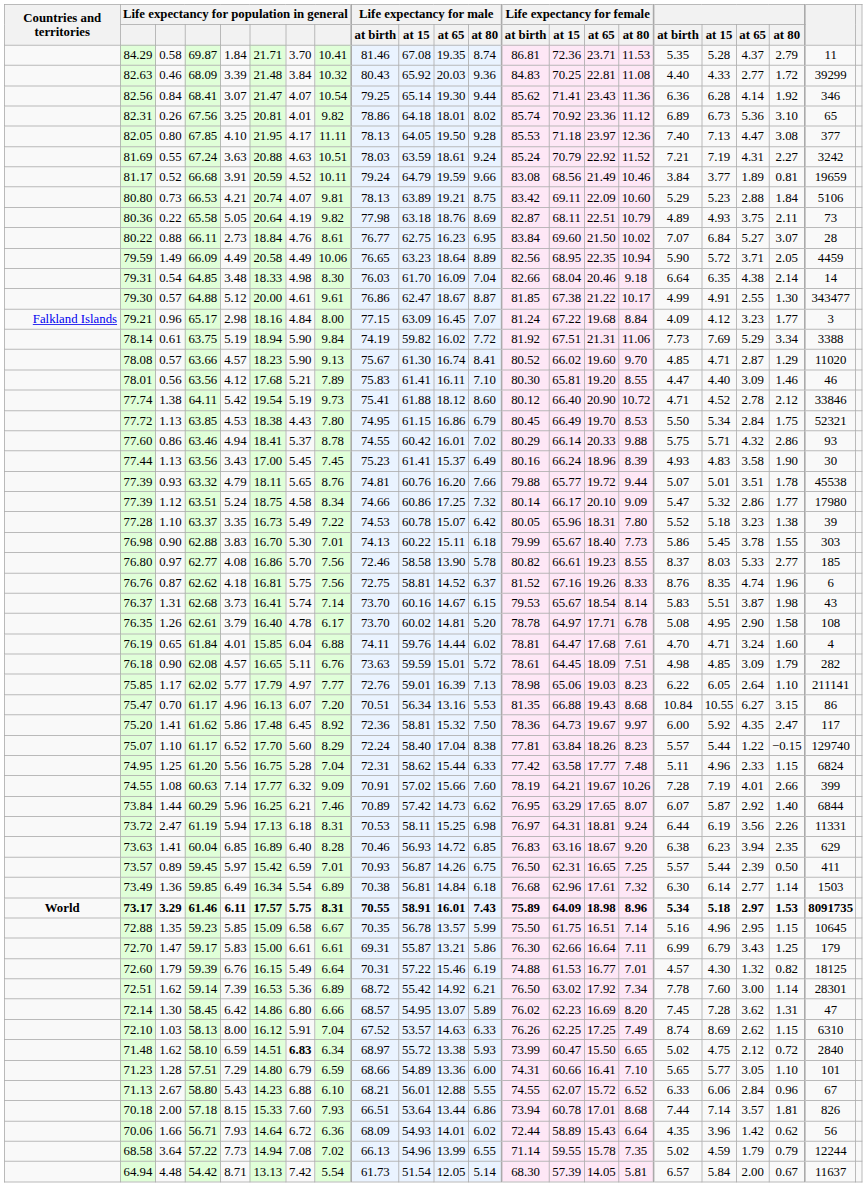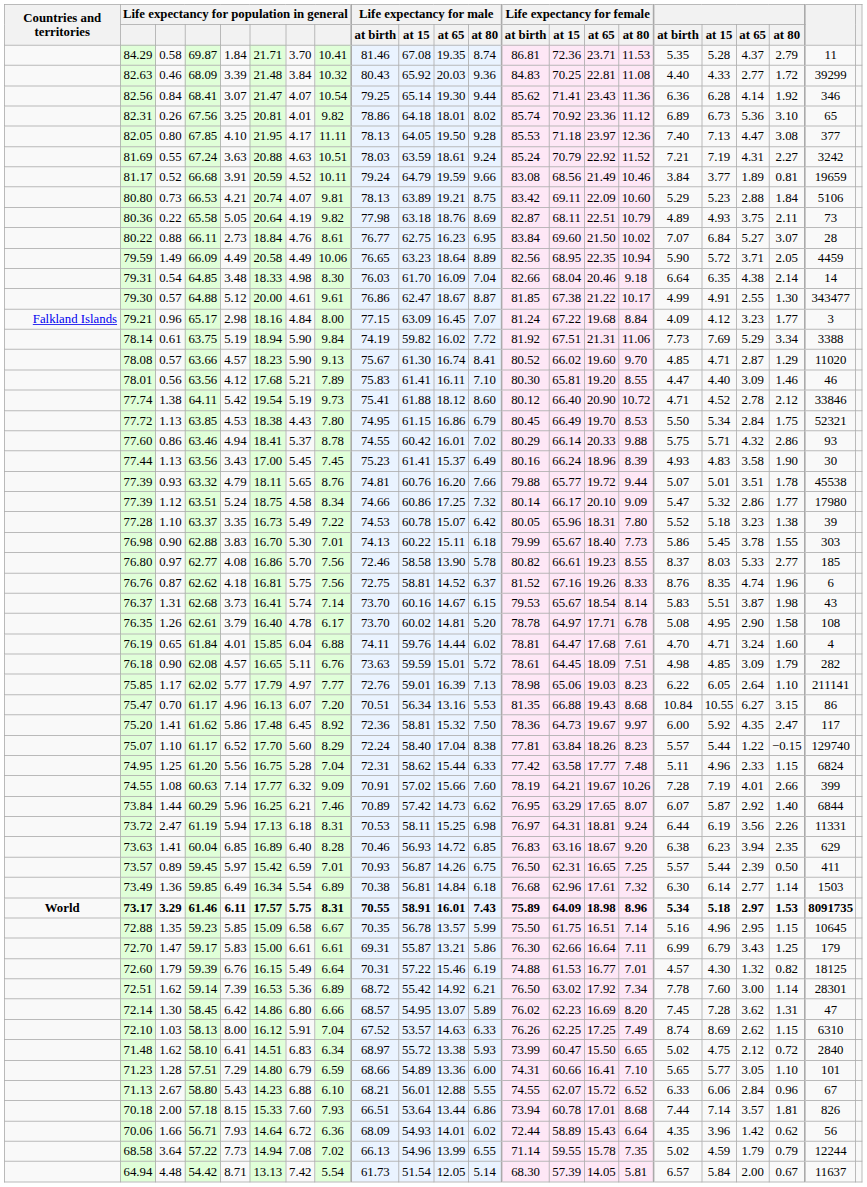(235, 1049) 6.59 -> (235, 1049) 6.41
(300, 1049) bold -> (300, 1049) normal
